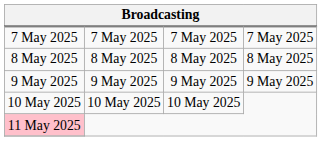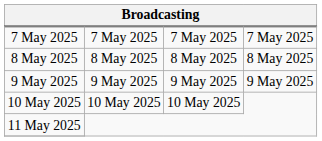(44, 124) pink background -> (44, 124) no background
